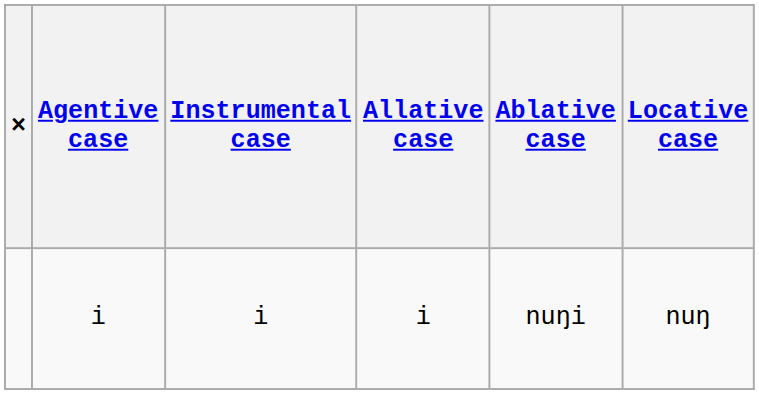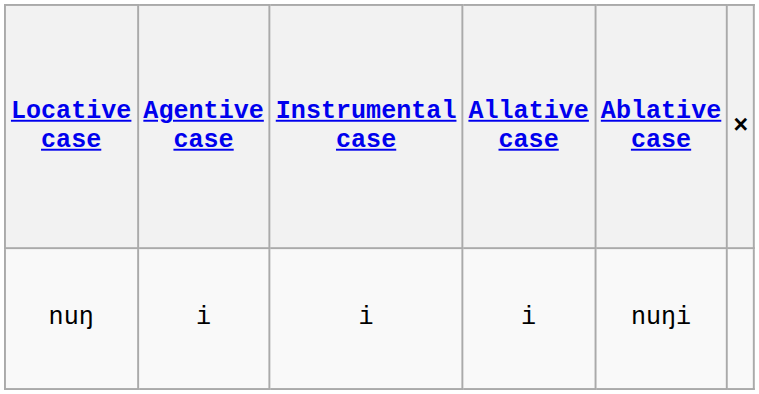columns swapped: (18, 126) <-> (688, 126)
